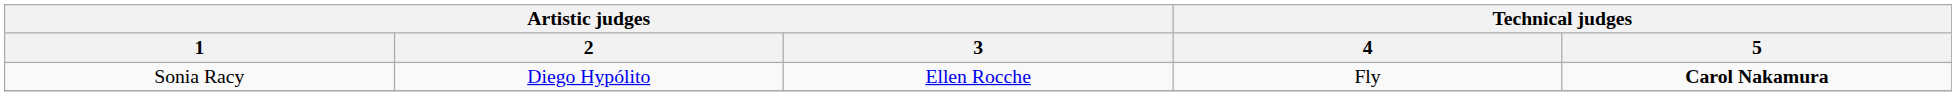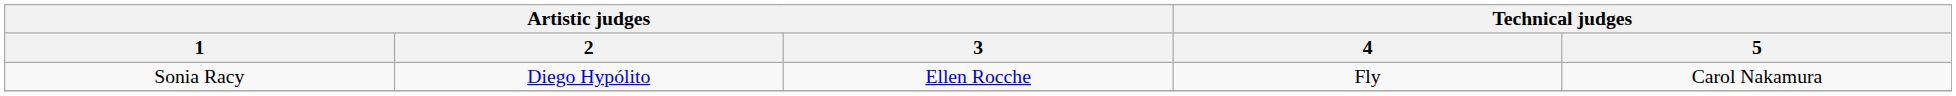(1757, 76) bold -> (1757, 76) normal
